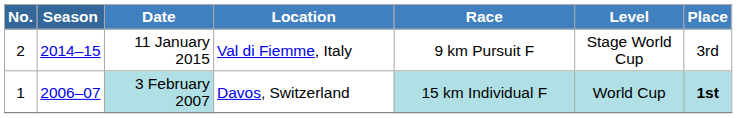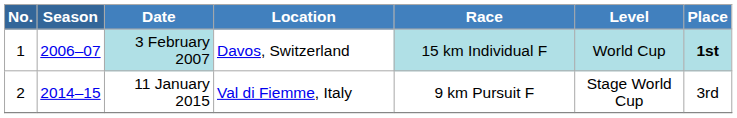rows swapped: (172, 92) <-> (172, 50)
